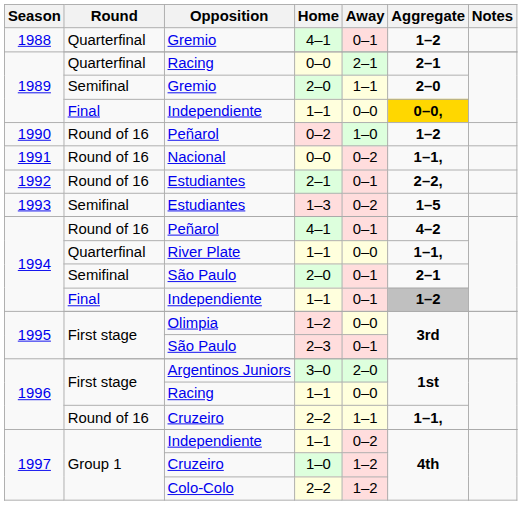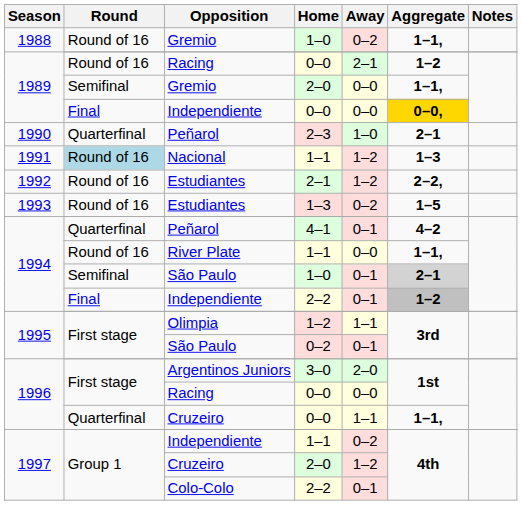(107, 39) Quarterfinal -> (108, 39) Round of 16
(318, 39) 4–1 -> (318, 39) 1–0
(365, 39) 0–1 -> (365, 39) 0–2
(428, 39) 1–2 -> (428, 39) 1–1,
(107, 63) Quarterfinal -> (108, 63) Round of 16
(428, 63) 2–1 -> (428, 63) 1–2
(365, 87) 1–1 -> (365, 87) 0–0
(428, 87) 2–0 -> (428, 87) 1–1,
(318, 110) 1–1 -> (318, 110) 0–0
(108, 134) Round of 16 -> (107, 134) Quarterfinal
(318, 134) 0–2 -> (318, 134) 2–3
(428, 134) 1–2 -> (428, 134) 2–1
(108, 157) no background -> (108, 157) lightblue background
(318, 157) 0–0 -> (318, 157) 1–1
(365, 157) 0–2 -> (365, 157) 1–2
(428, 157) 1–1, -> (428, 157) 1–3
(365, 181) 0–1 -> (365, 181) 1–2
(98, 205) Semifinal -> (108, 205) Round of 16
(108, 228) Round of 16 -> (107, 228) Quarterfinal
(107, 252) Quarterfinal -> (108, 252) Round of 16
(318, 275) 2–0 -> (318, 275) 1–0
(428, 275) no background -> (428, 275) lightgrey background
(318, 299) 1–1 -> (318, 299) 2–2
(365, 323) 0–0 -> (365, 323) 1–1
(318, 346) 2–3 -> (318, 346) 0–2
(318, 393) 1–1 -> (318, 393) 0–0
(108, 417) Round of 16 -> (107, 417) Quarterfinal
(318, 417) 2–2 -> (318, 417) 0–0
(318, 464) 1–0 -> (318, 464) 2–0
(365, 488) 1–2 -> (365, 488) 0–1
